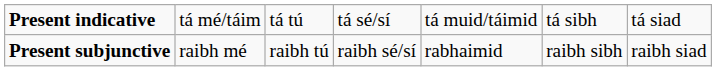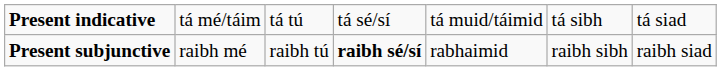(377, 50) normal -> (379, 50) bold
